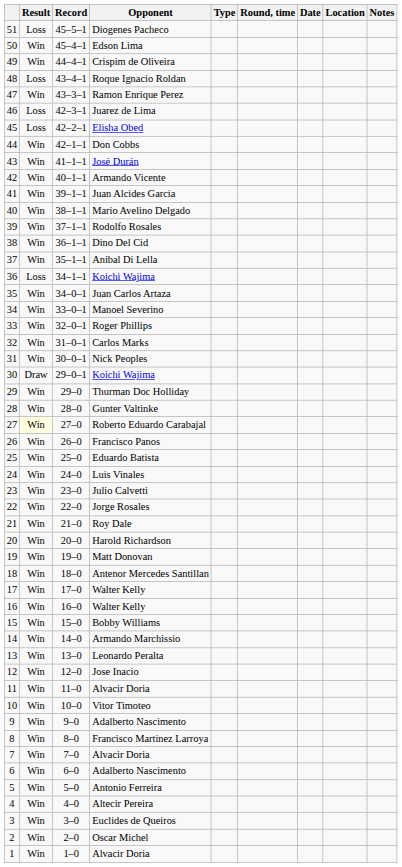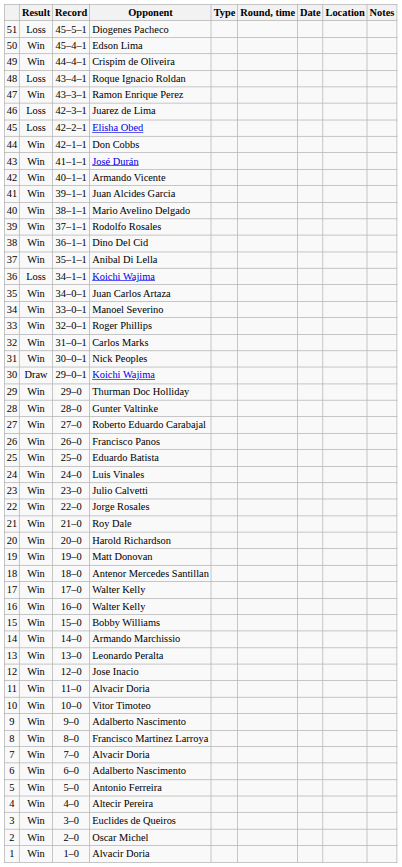(36, 425) lightyellow background -> (36, 425) no background
